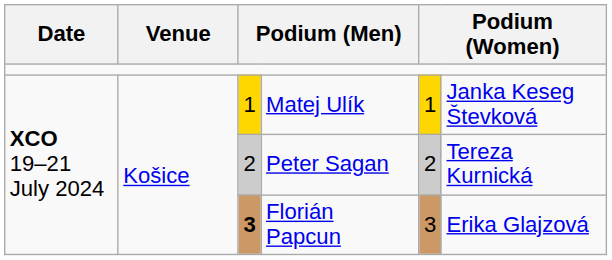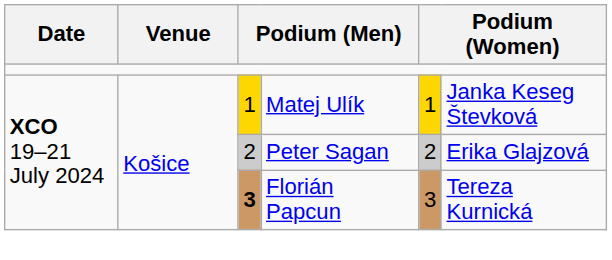(489, 164) Tereza Kurnická -> (518, 151) Erika Glajzová
(518, 224) Erika Glajzová -> (489, 199) Tereza Kurnická
